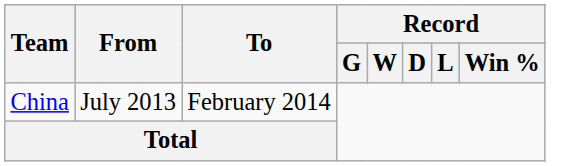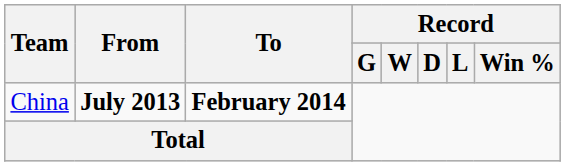(128, 101) normal -> (130, 101) bold
(259, 101) normal -> (269, 101) bold
